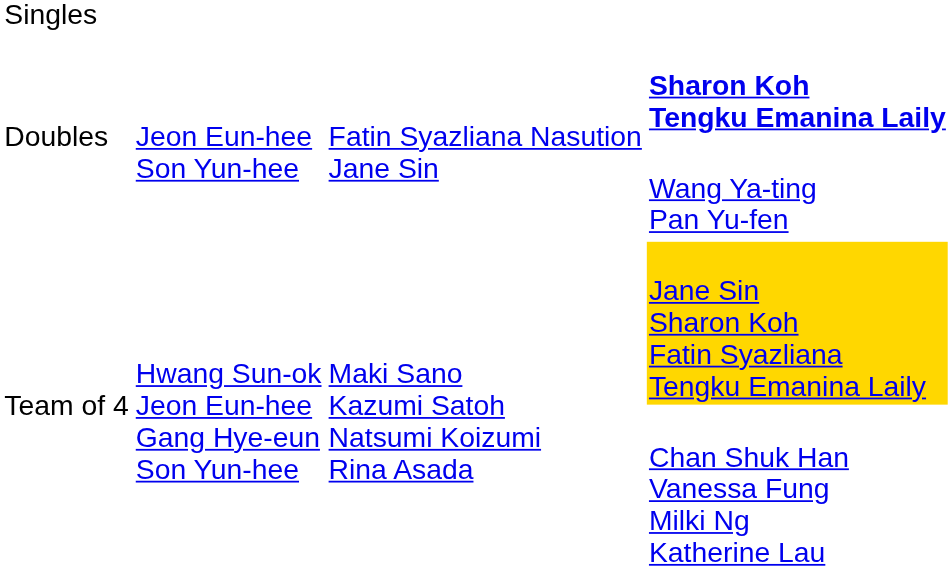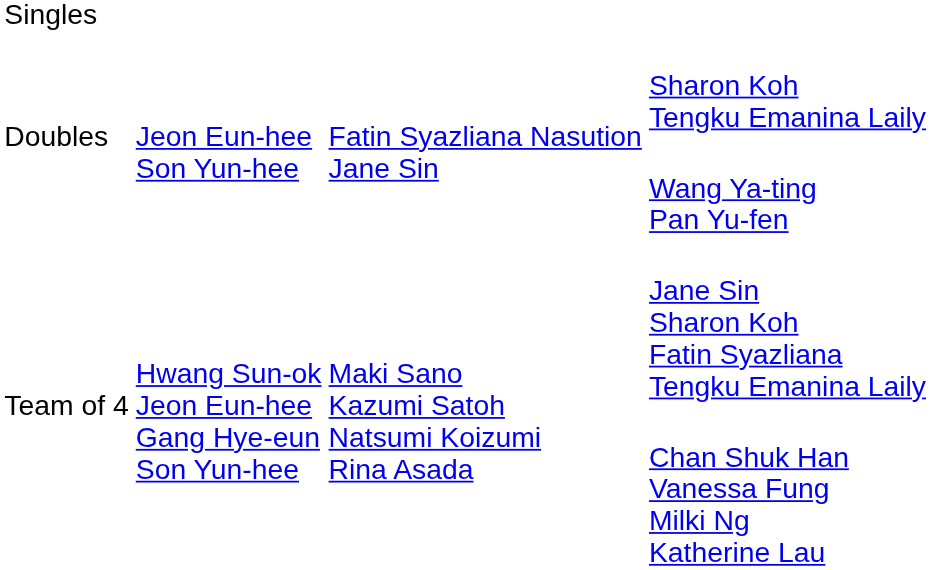(797, 101) bold -> (787, 101) normal
(787, 338) gold background -> (787, 338) no background
